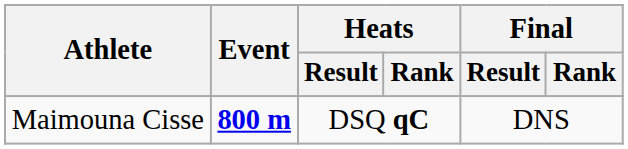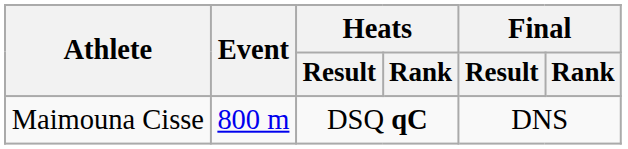(254, 119) bold -> (253, 119) normal
